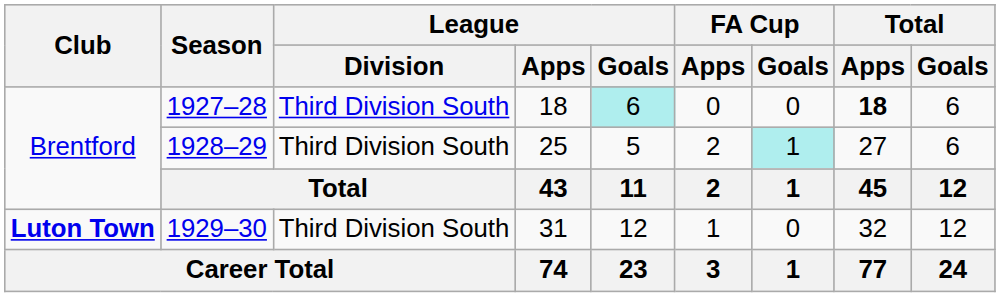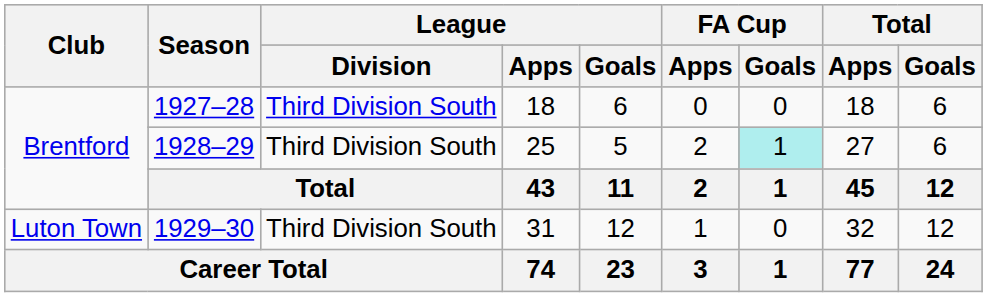(633, 106) paleturquoise background -> (621, 106) no background
(873, 106) bold -> (860, 106) normal
(83, 229) bold -> (76, 229) normal
